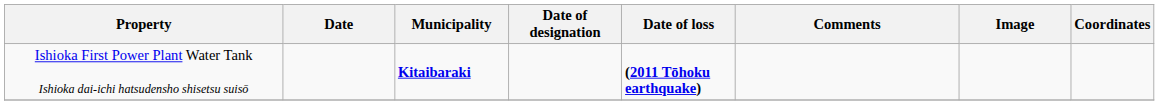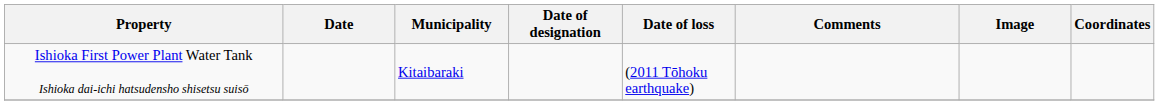(434, 71) bold -> (431, 71) normal
(668, 80) bold -> (666, 80) normal
